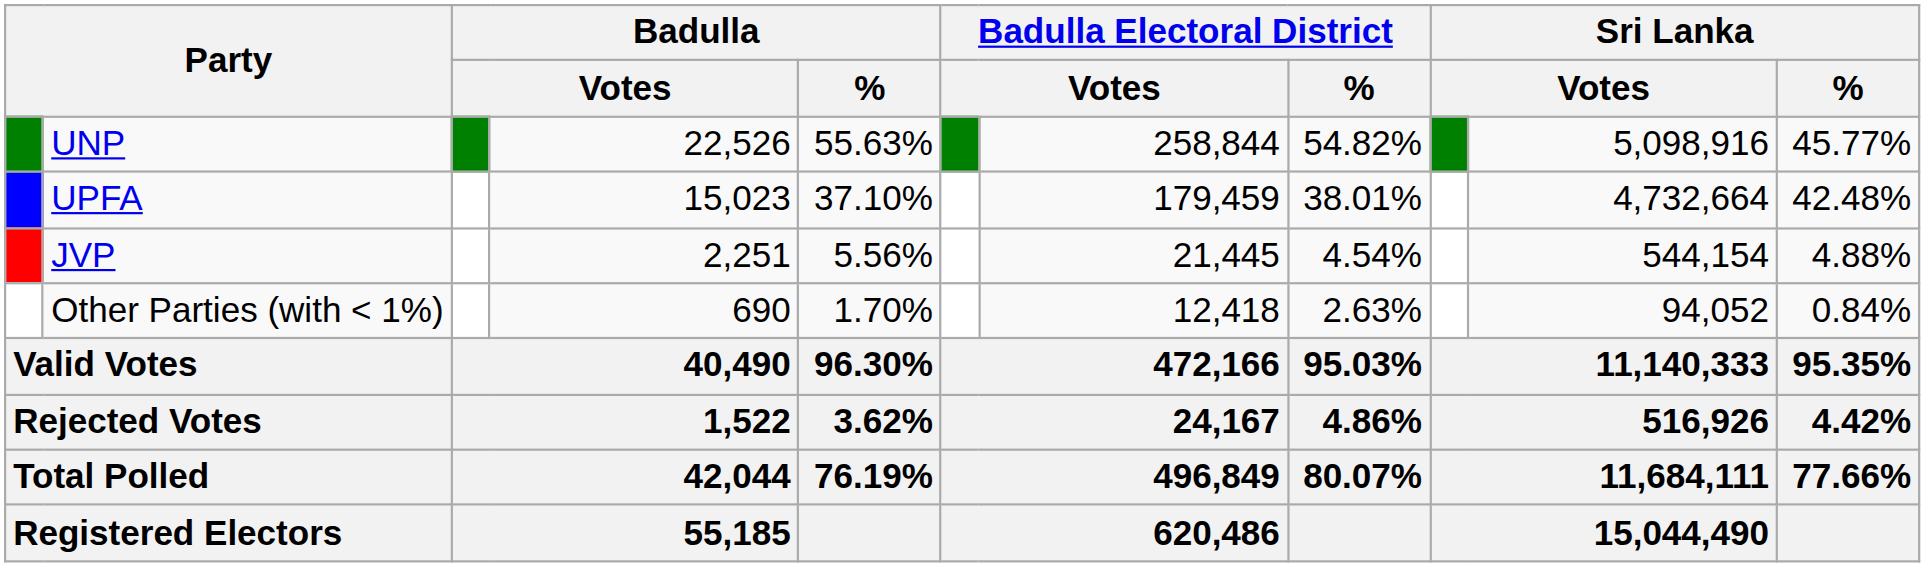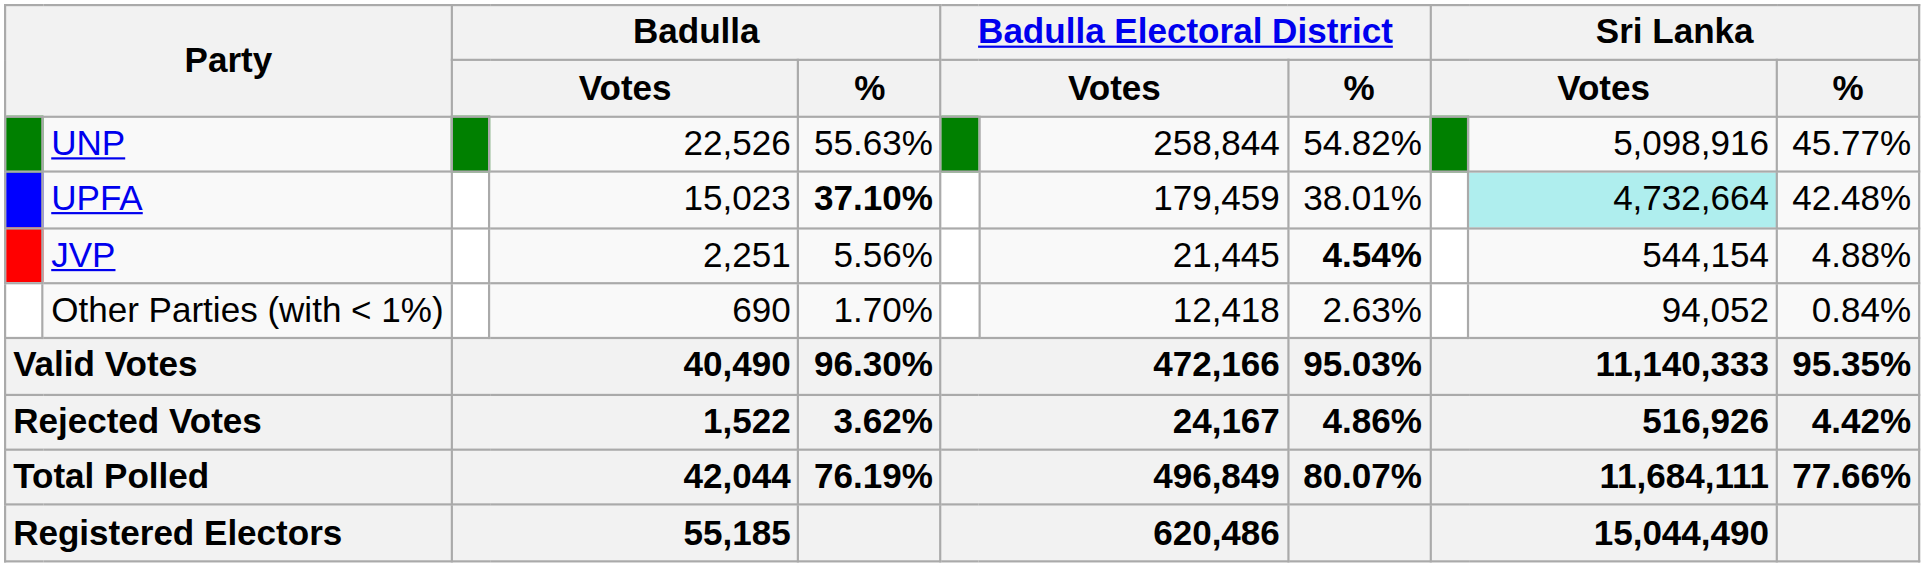(873, 198) normal -> (873, 198) bold
(1691, 198) no background -> (1691, 198) paleturquoise background
(1372, 254) normal -> (1372, 254) bold
